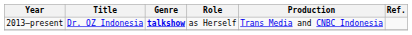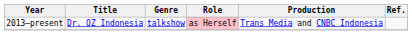(166, 24) bold -> (166, 24) normal
(213, 24) no background -> (213, 24) pink background
